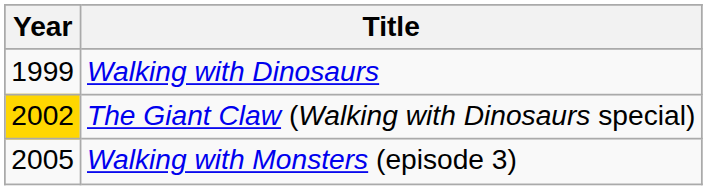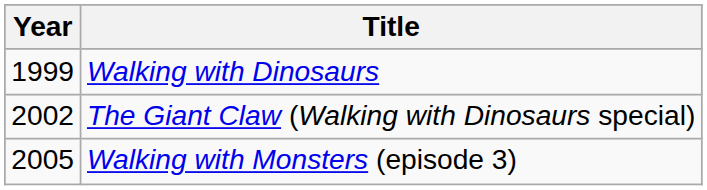(43, 116) gold background -> (43, 116) no background
